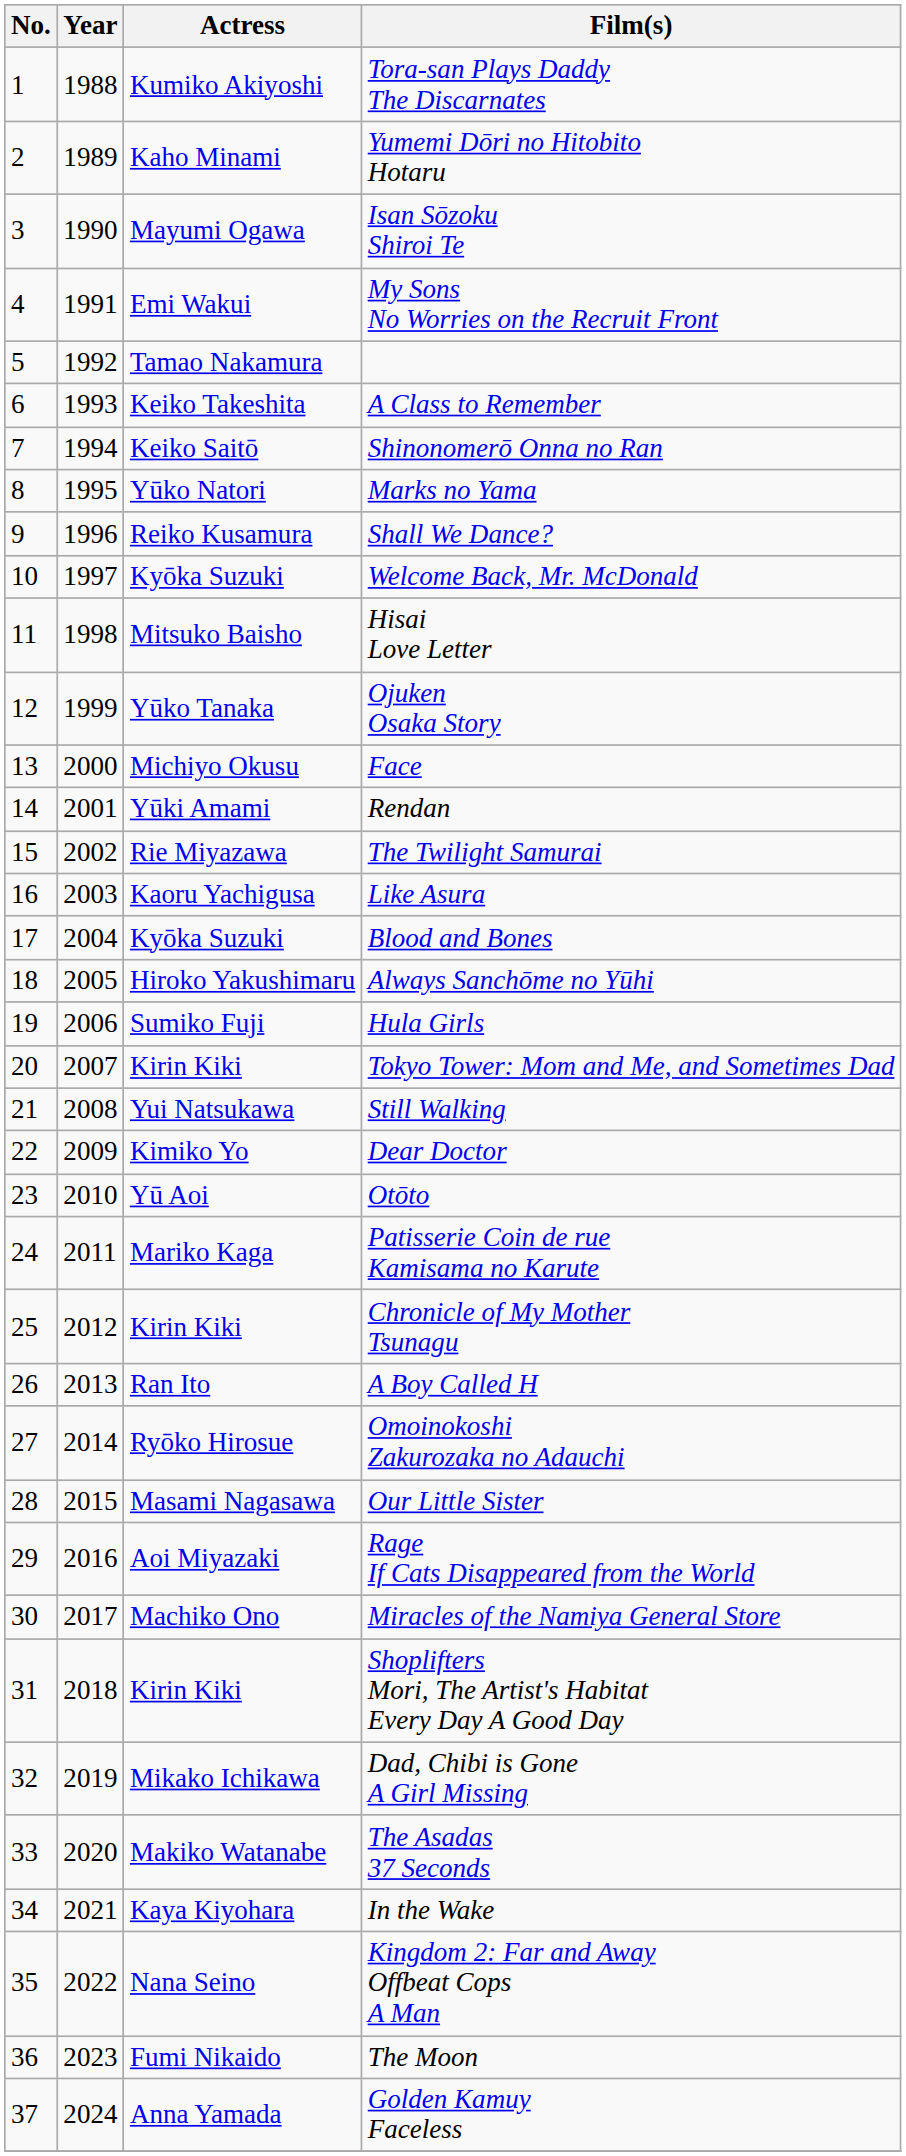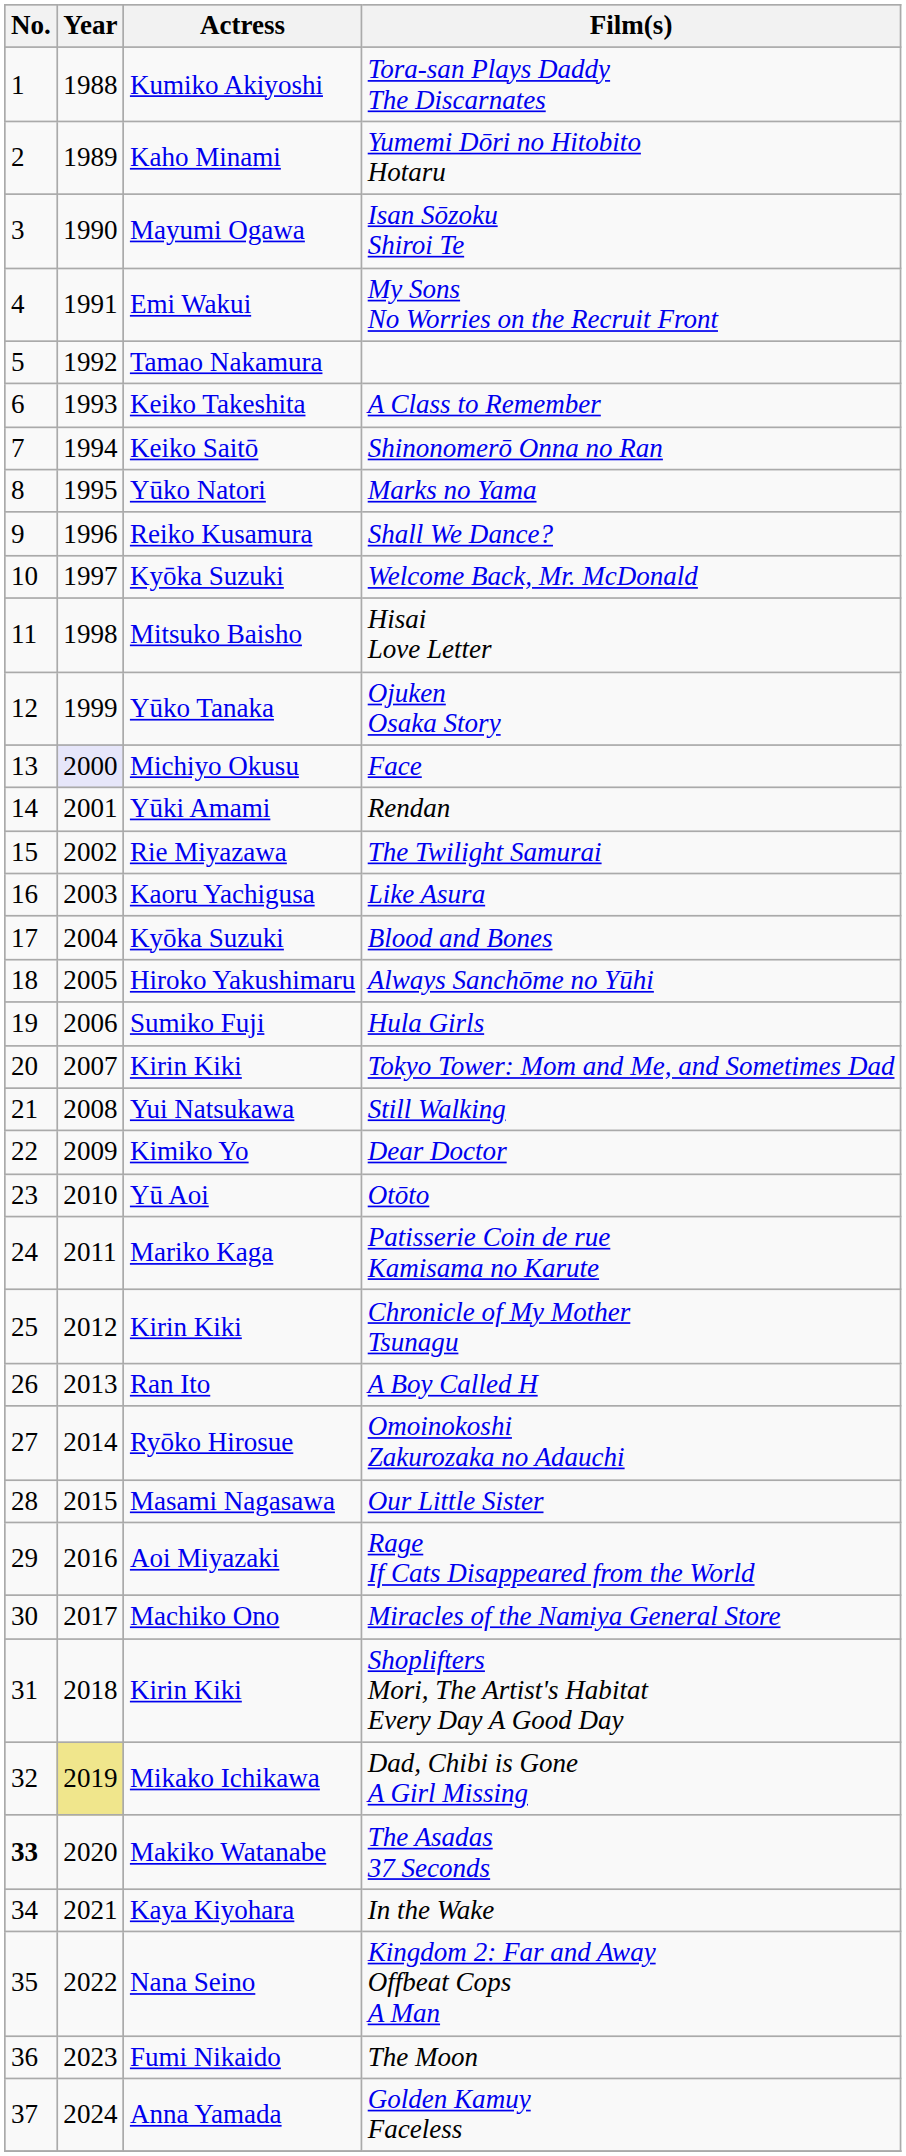(90, 765) no background -> (90, 765) lavender background
(90, 1778) no background -> (90, 1778) khaki background
(25, 1851) normal -> (25, 1851) bold
